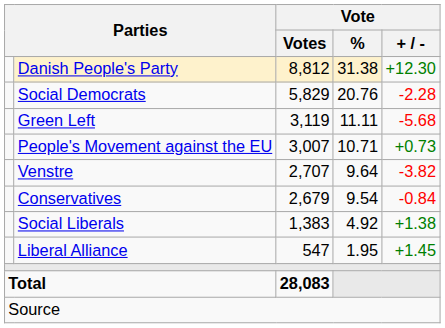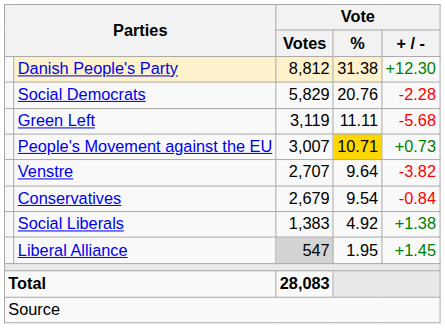(358, 146) no background -> (358, 146) gold background
(316, 250) no background -> (316, 250) lightgrey background
